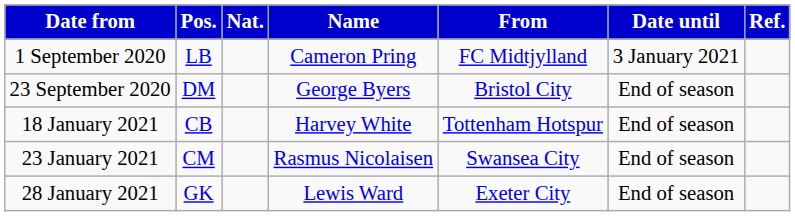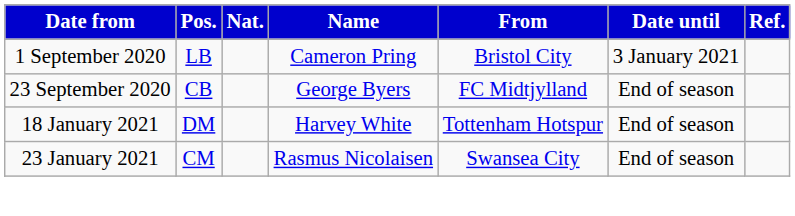(523, 56) FC Midtjylland -> (523, 56) Bristol City
(199, 90) DM -> (199, 90) CB
(523, 90) Bristol City -> (523, 90) FC Midtjylland
(199, 124) CB -> (199, 124) DM
- row: (90, 192)
